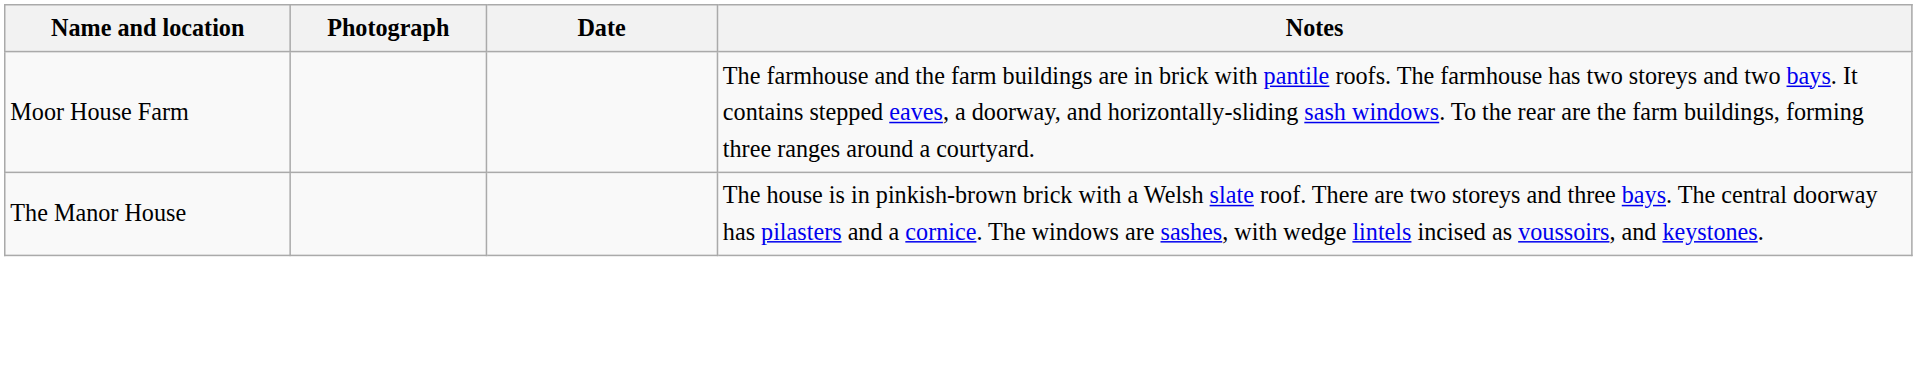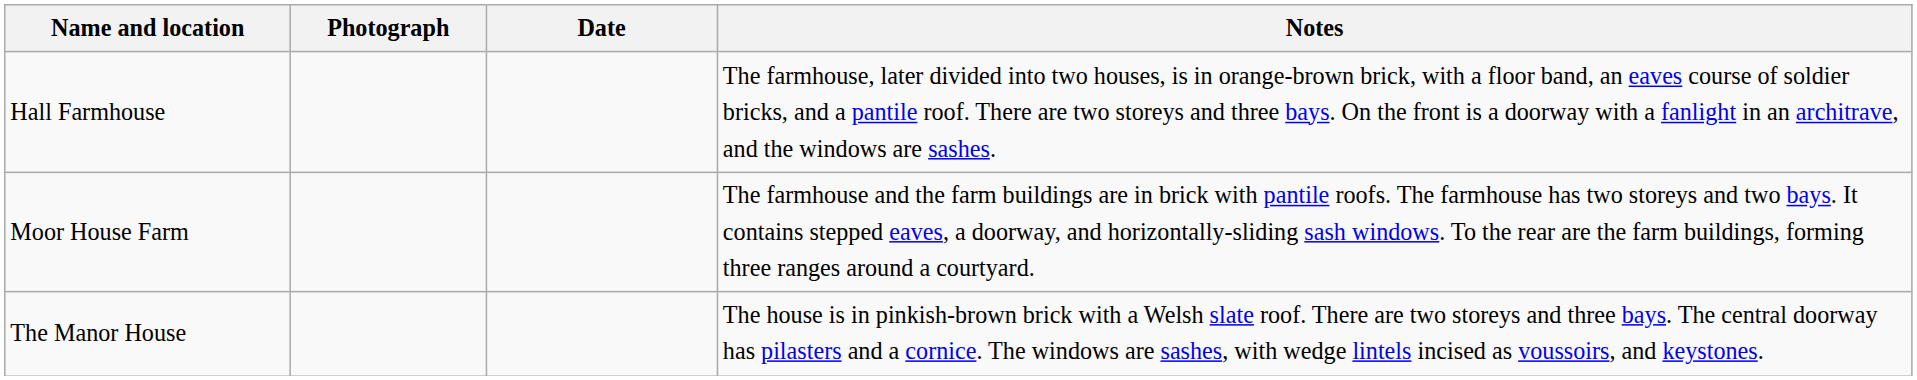+ row: (88, 111)
